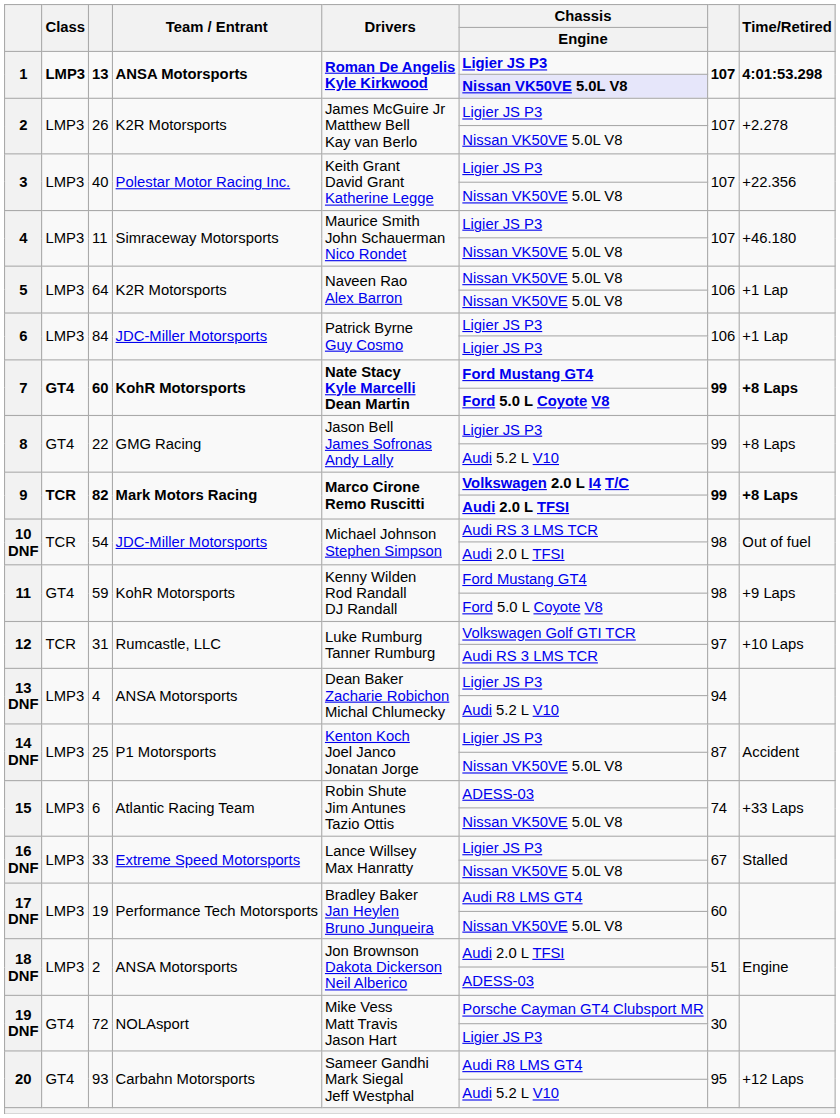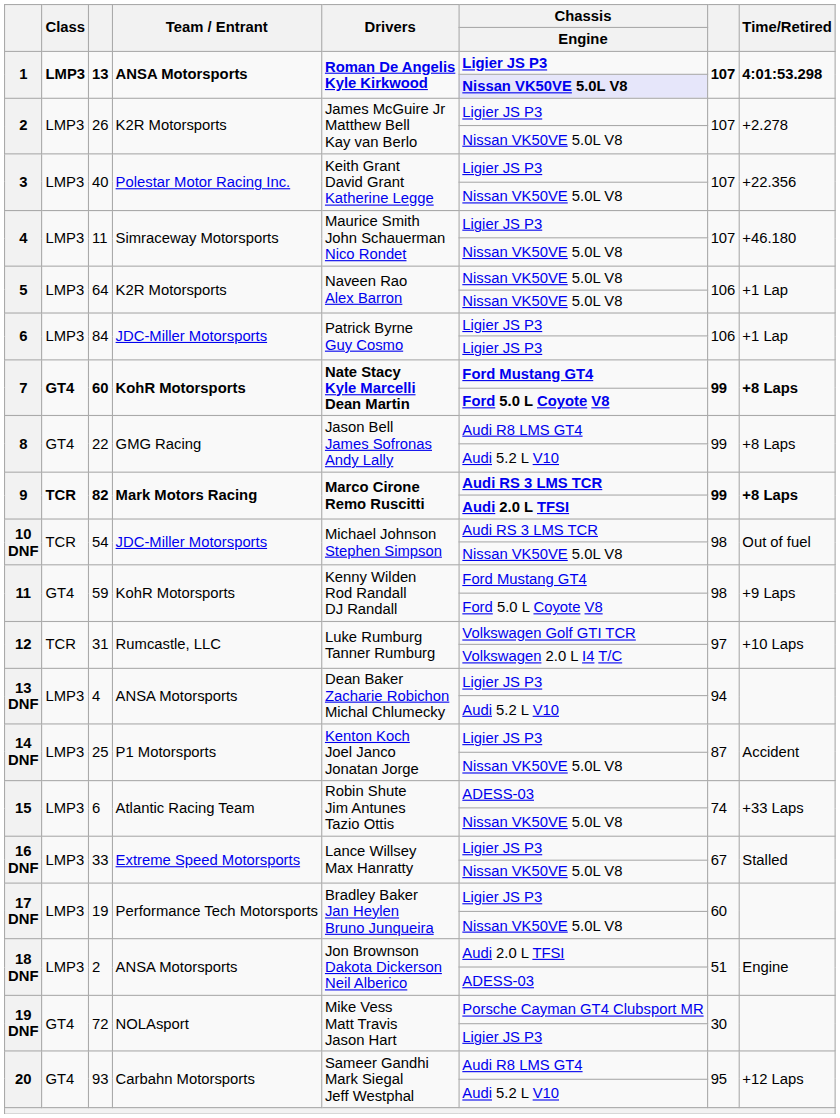(502, 429) Ligier JS P3 -> (522, 429) Audi R8 LMS GT4
(546, 483) Volkswagen 2.0 L I4 T/C -> (532, 483) Audi RS 3 LMS TCR
(513, 553) Audi 2.0 L TFSI -> (542, 553) Nissan VK50VE 5.0L V8
(530, 656) Audi RS 3 LMS TCR -> (542, 656) Volkswagen 2.0 L I4 T/C
(522, 897) Audi R8 LMS GT4 -> (502, 897) Ligier JS P3
